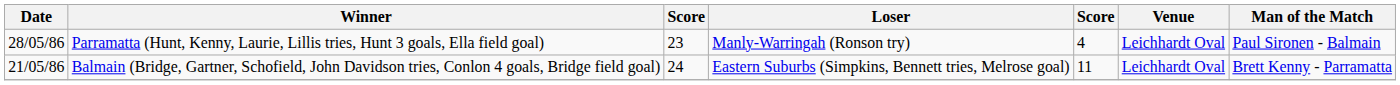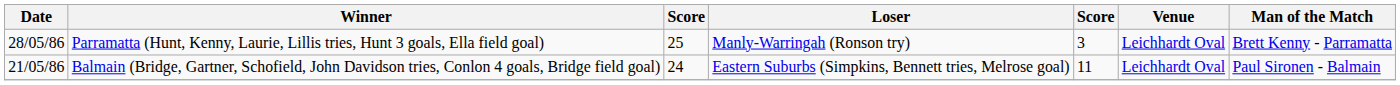(675, 42) 23 -> (675, 42) 25
(1081, 42) 4 -> (1081, 42) 3
(1307, 42) Paul Sironen - Balmain -> (1312, 42) Brett Kenny - Parramatta
(1312, 67) Brett Kenny - Parramatta -> (1307, 67) Paul Sironen - Balmain
